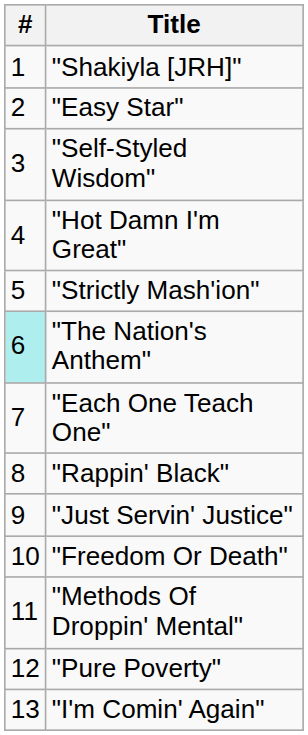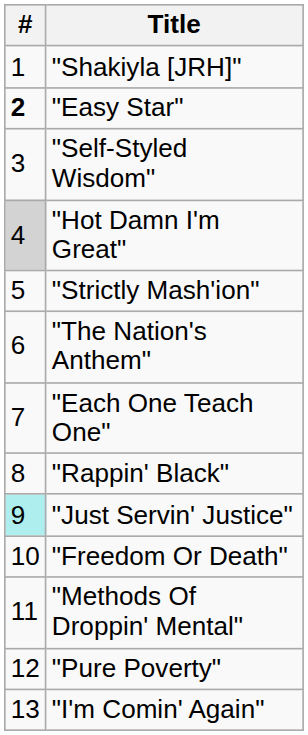(18, 107) normal -> (18, 107) bold
(18, 234) no background -> (18, 234) lightgrey background
(18, 346) paleturquoise background -> (18, 346) no background
(18, 514) no background -> (18, 514) paleturquoise background
